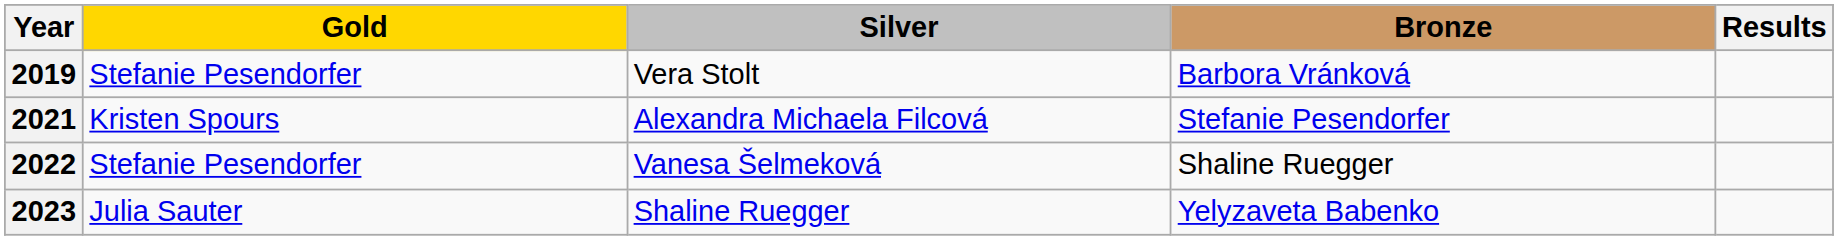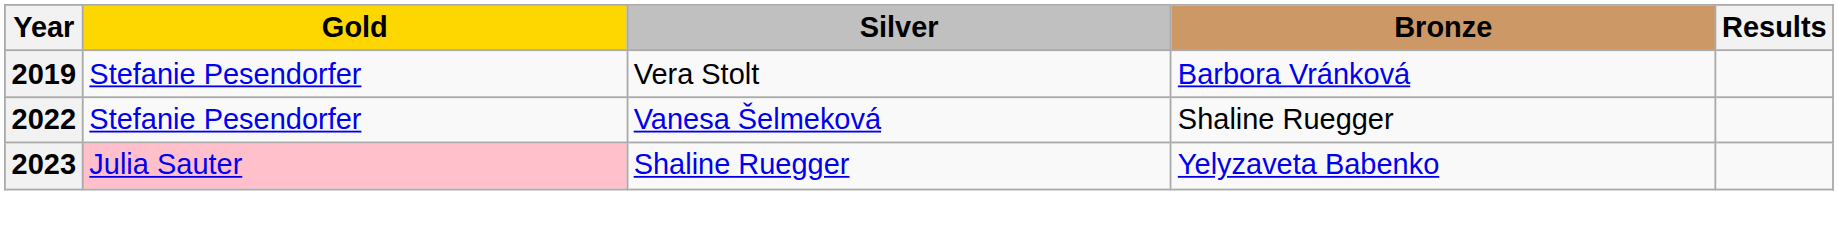- row: (44, 119)
(166, 211) no background -> (166, 165) pink background
